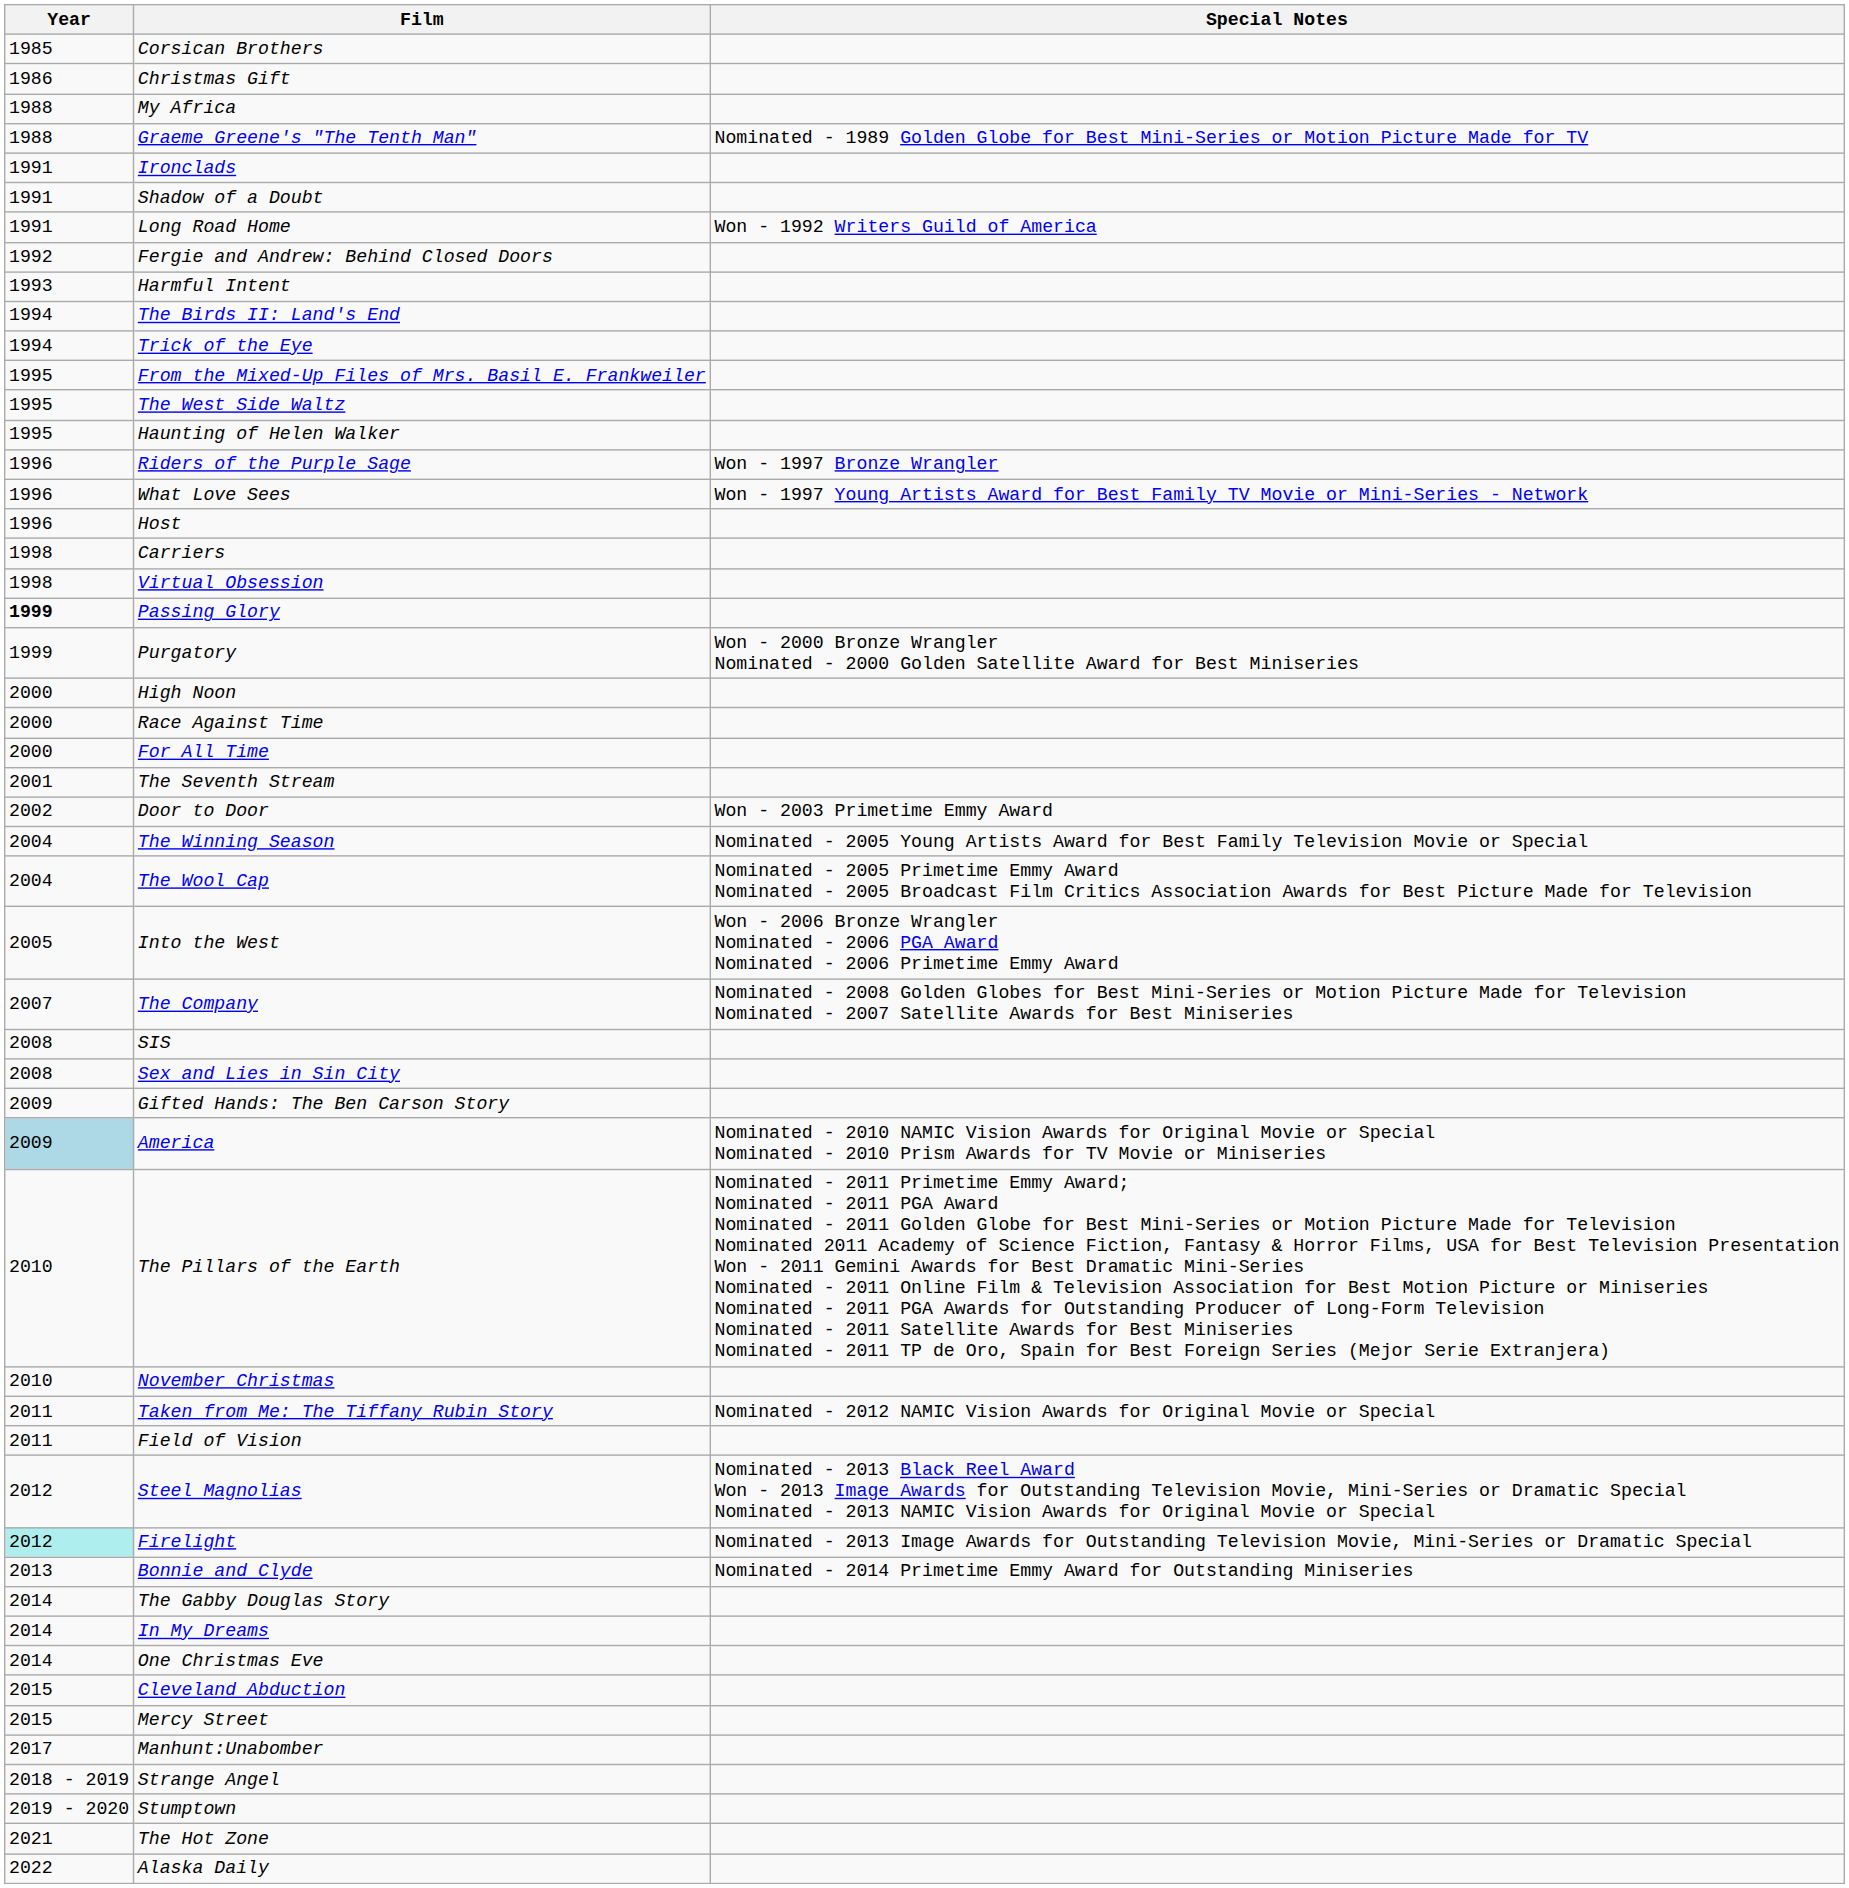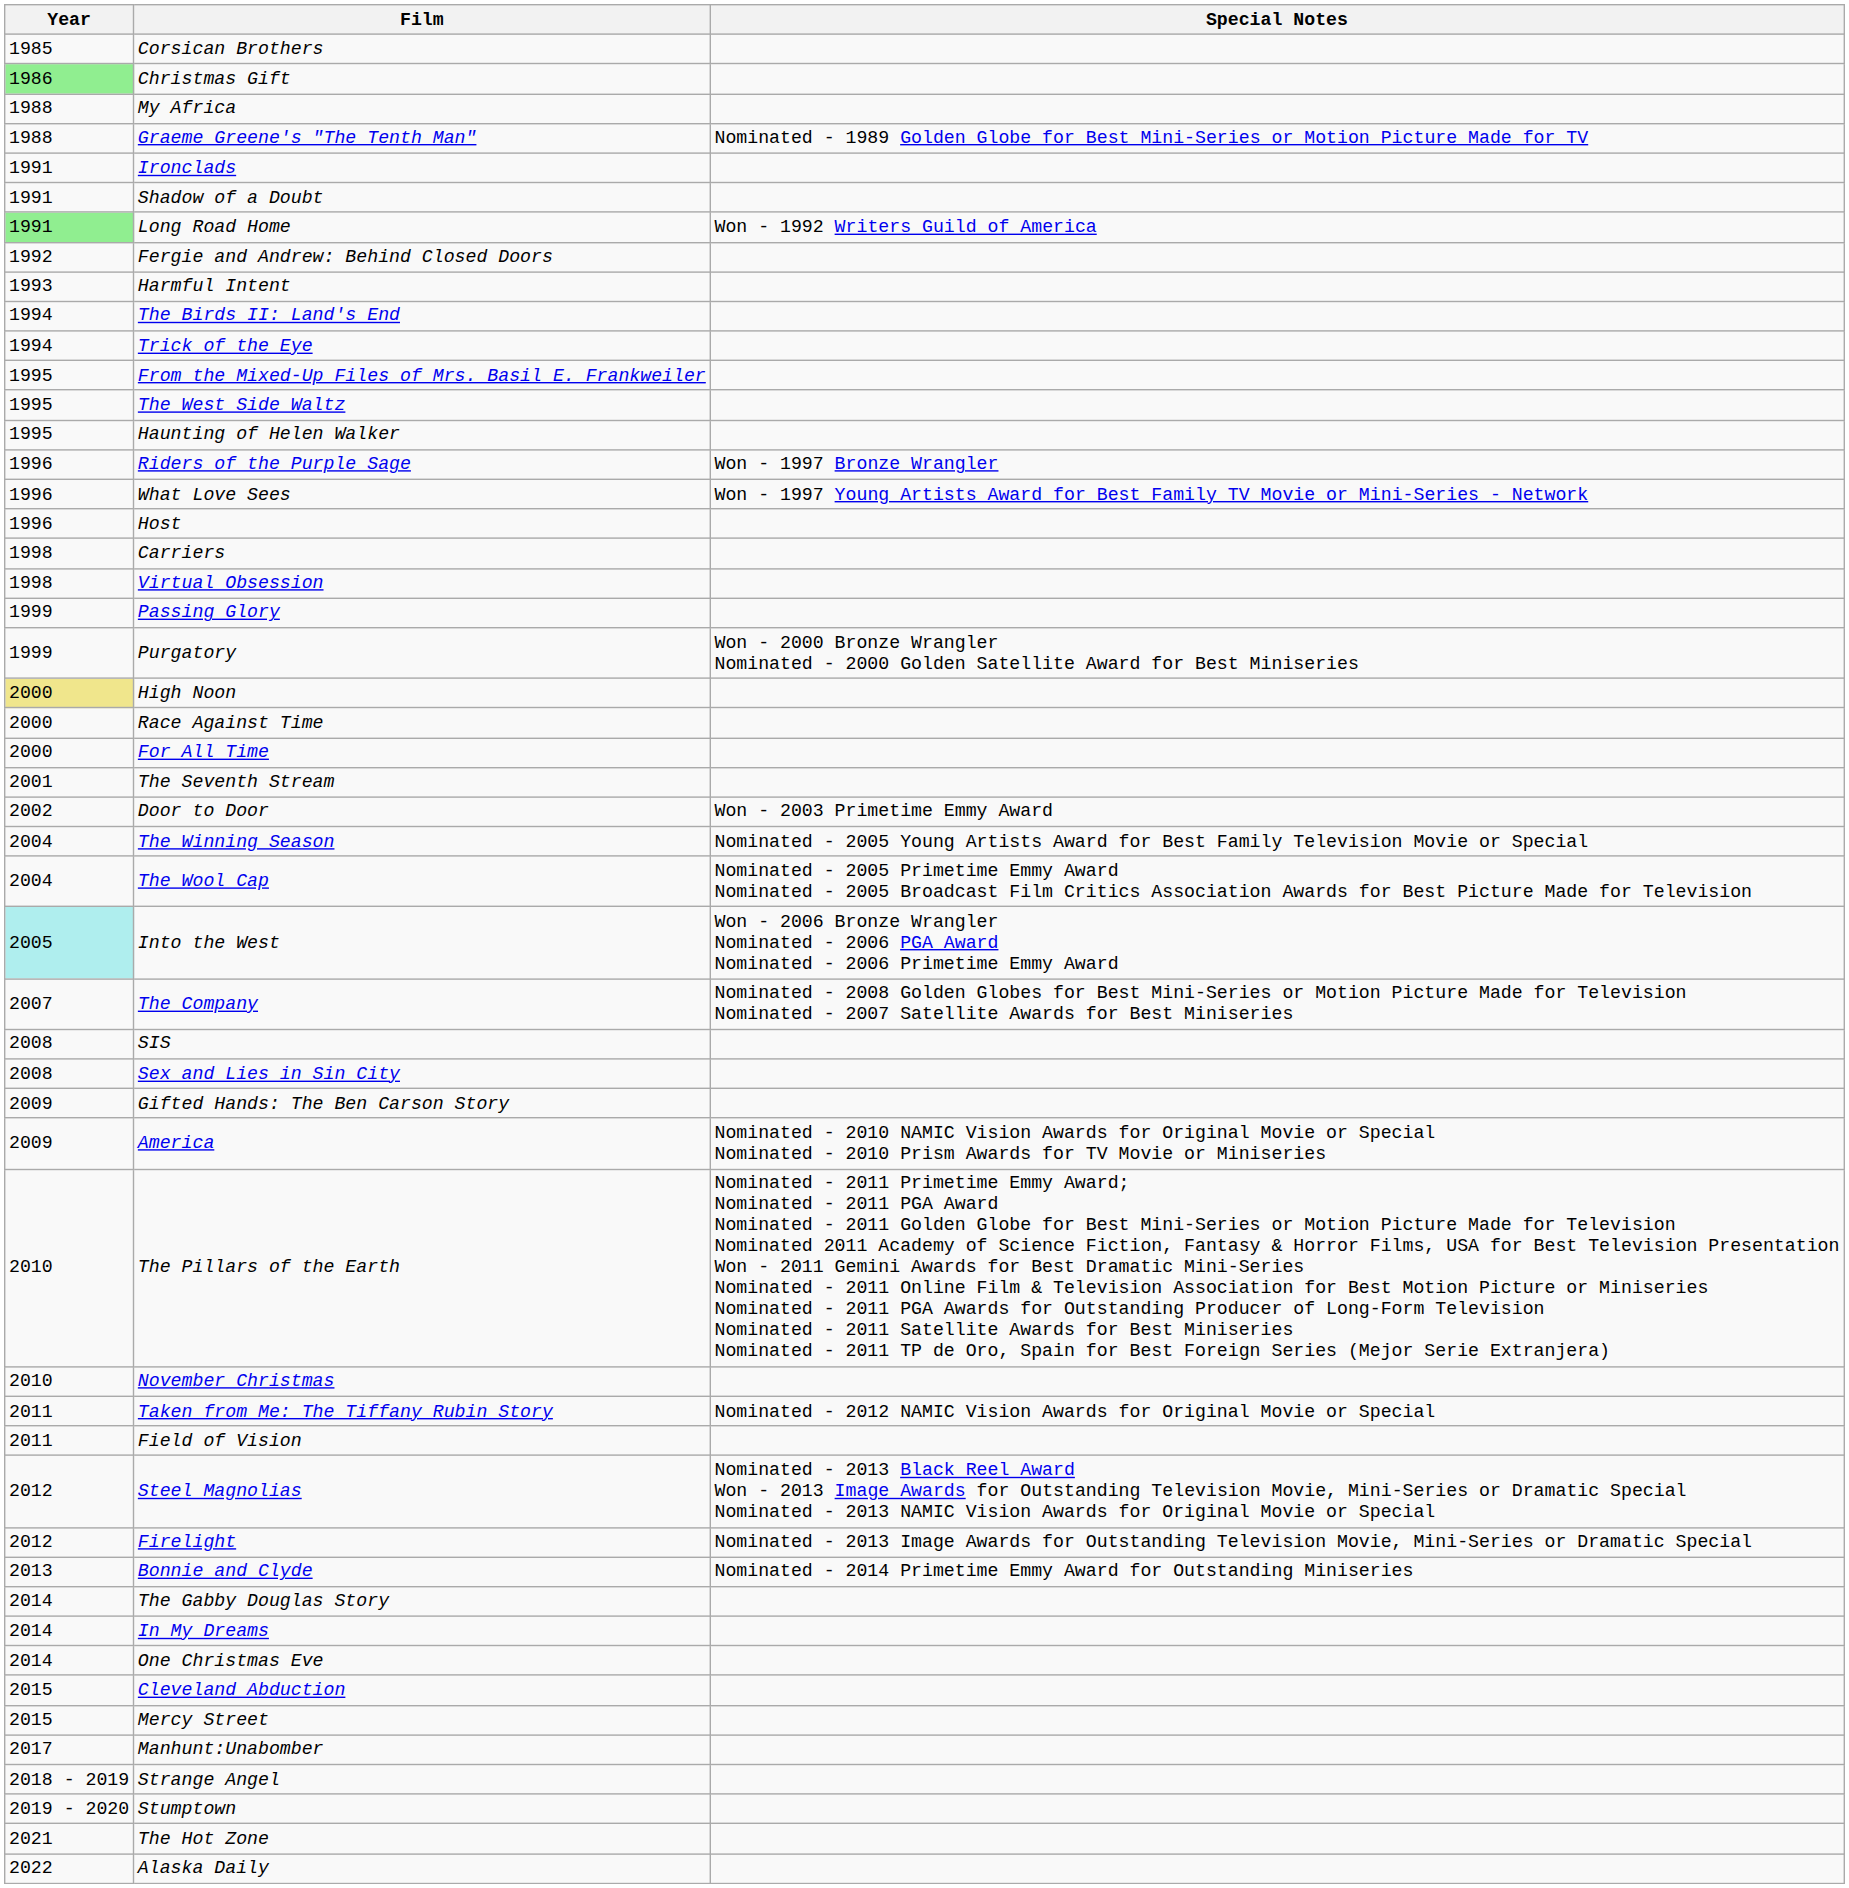(31, 79) no background -> (31, 79) lightgreen background
(31, 227) no background -> (31, 227) lightgreen background
(31, 613) bold -> (31, 613) normal
(31, 693) no background -> (31, 693) khaki background
(31, 943) no background -> (31, 943) paleturquoise background
(31, 1144) lightblue background -> (31, 1144) no background
(31, 1542) paleturquoise background -> (31, 1542) no background
